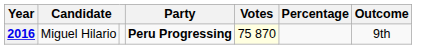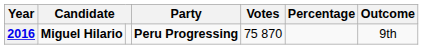(79, 34) normal -> (82, 34) bold
(257, 34) lightyellow background -> (263, 34) no background
